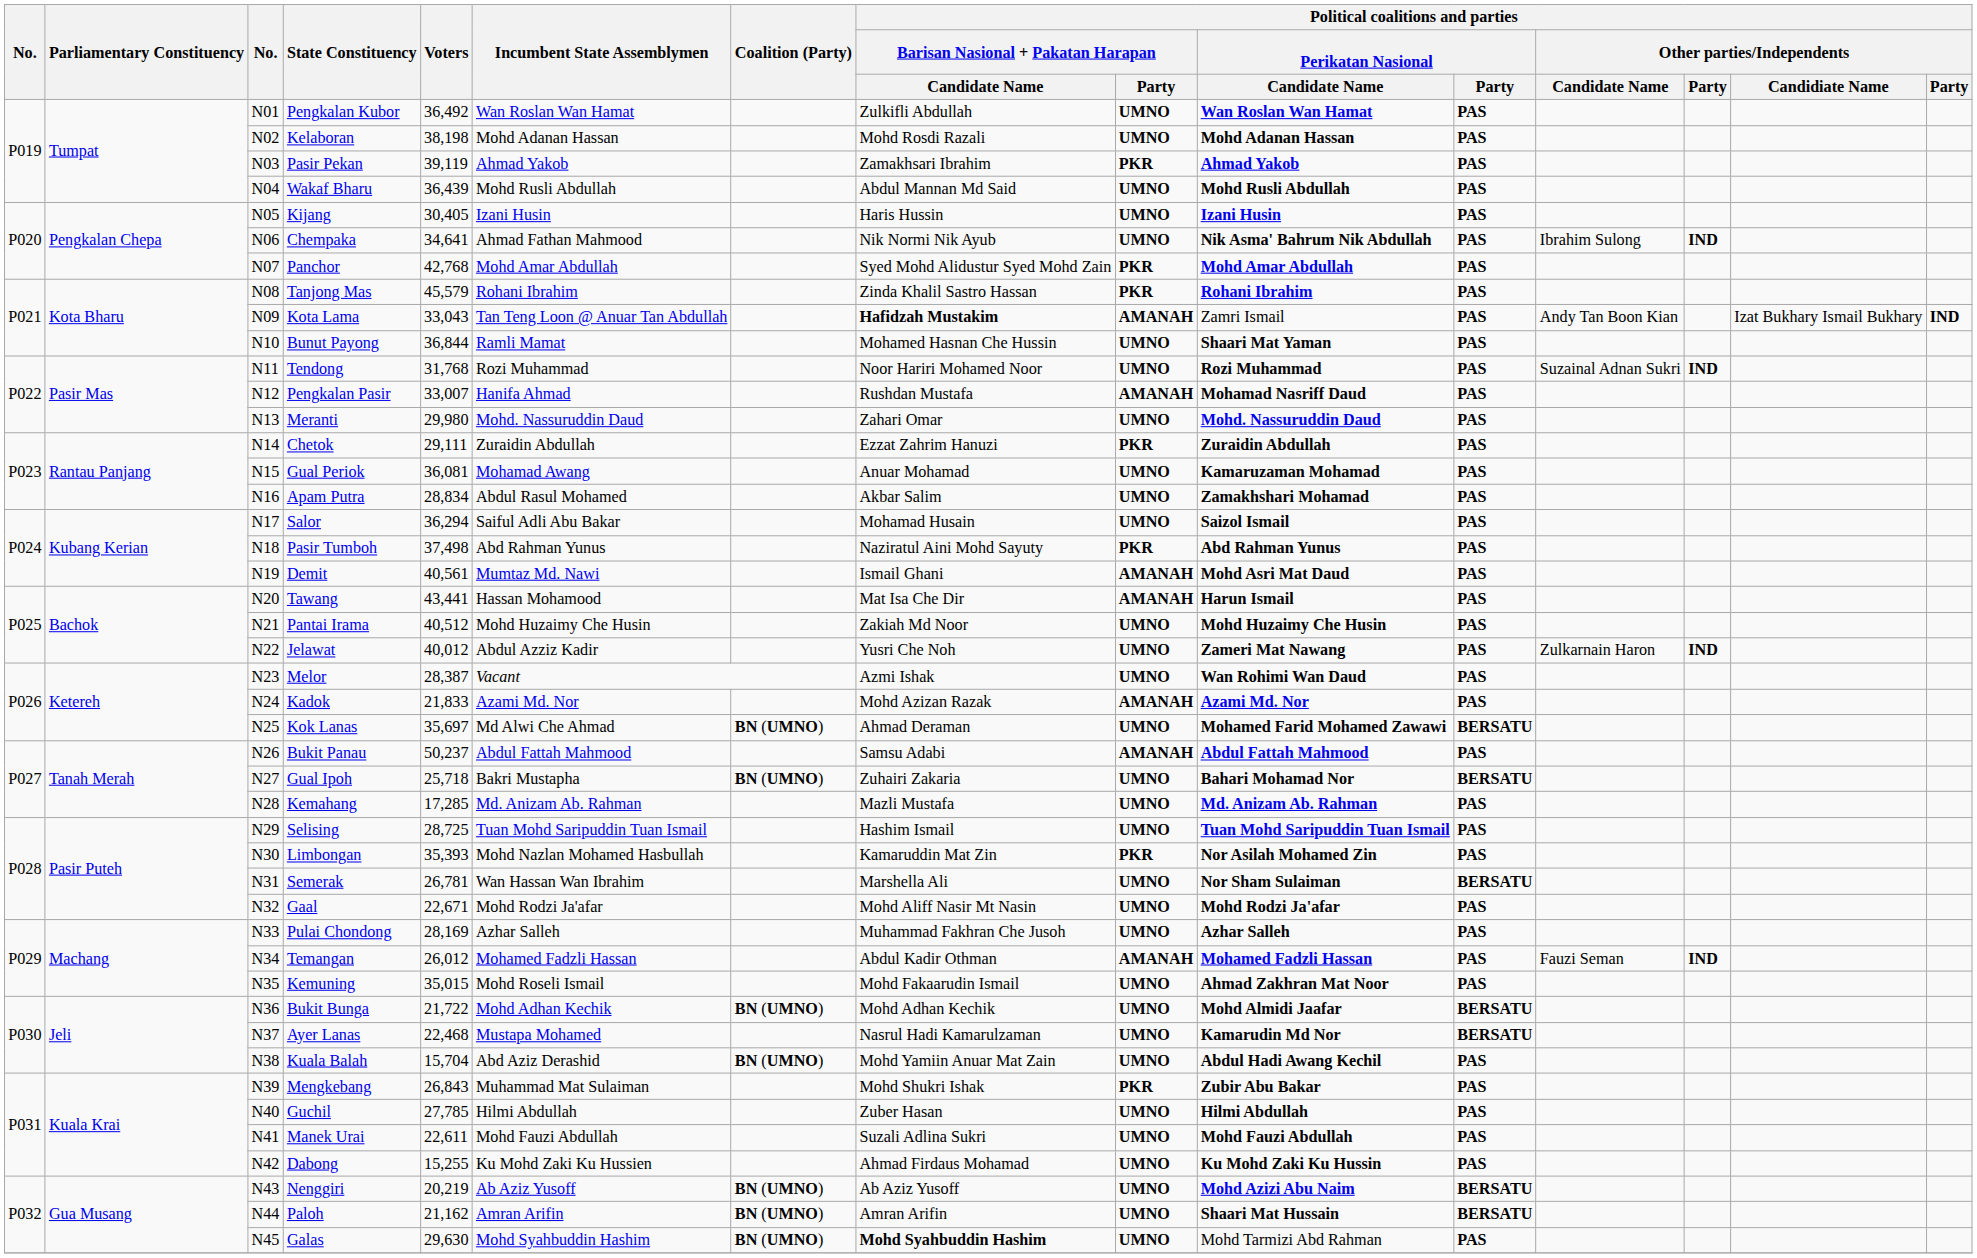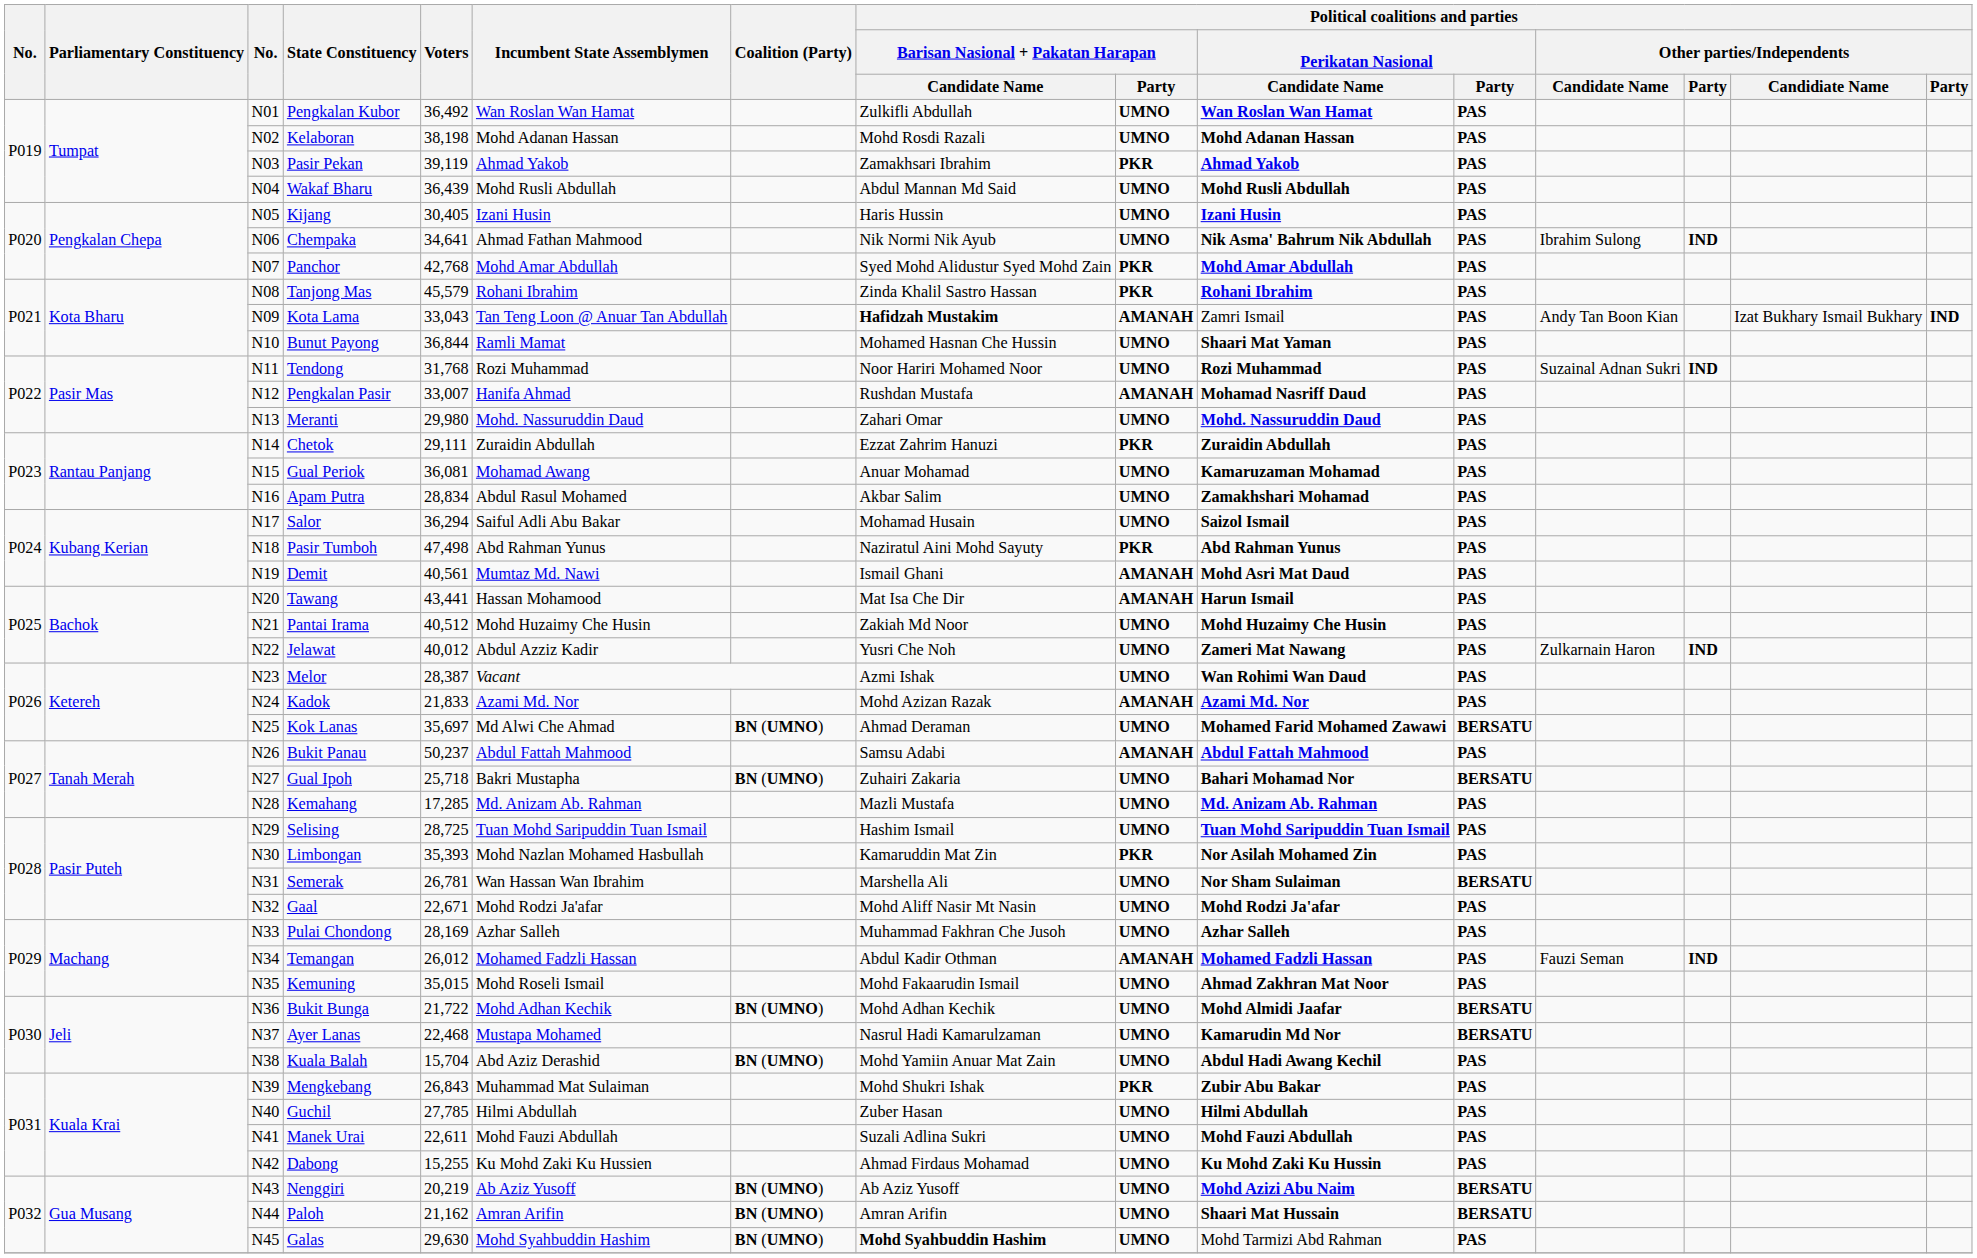(446, 548) 37,498 -> (446, 548) 47,498
